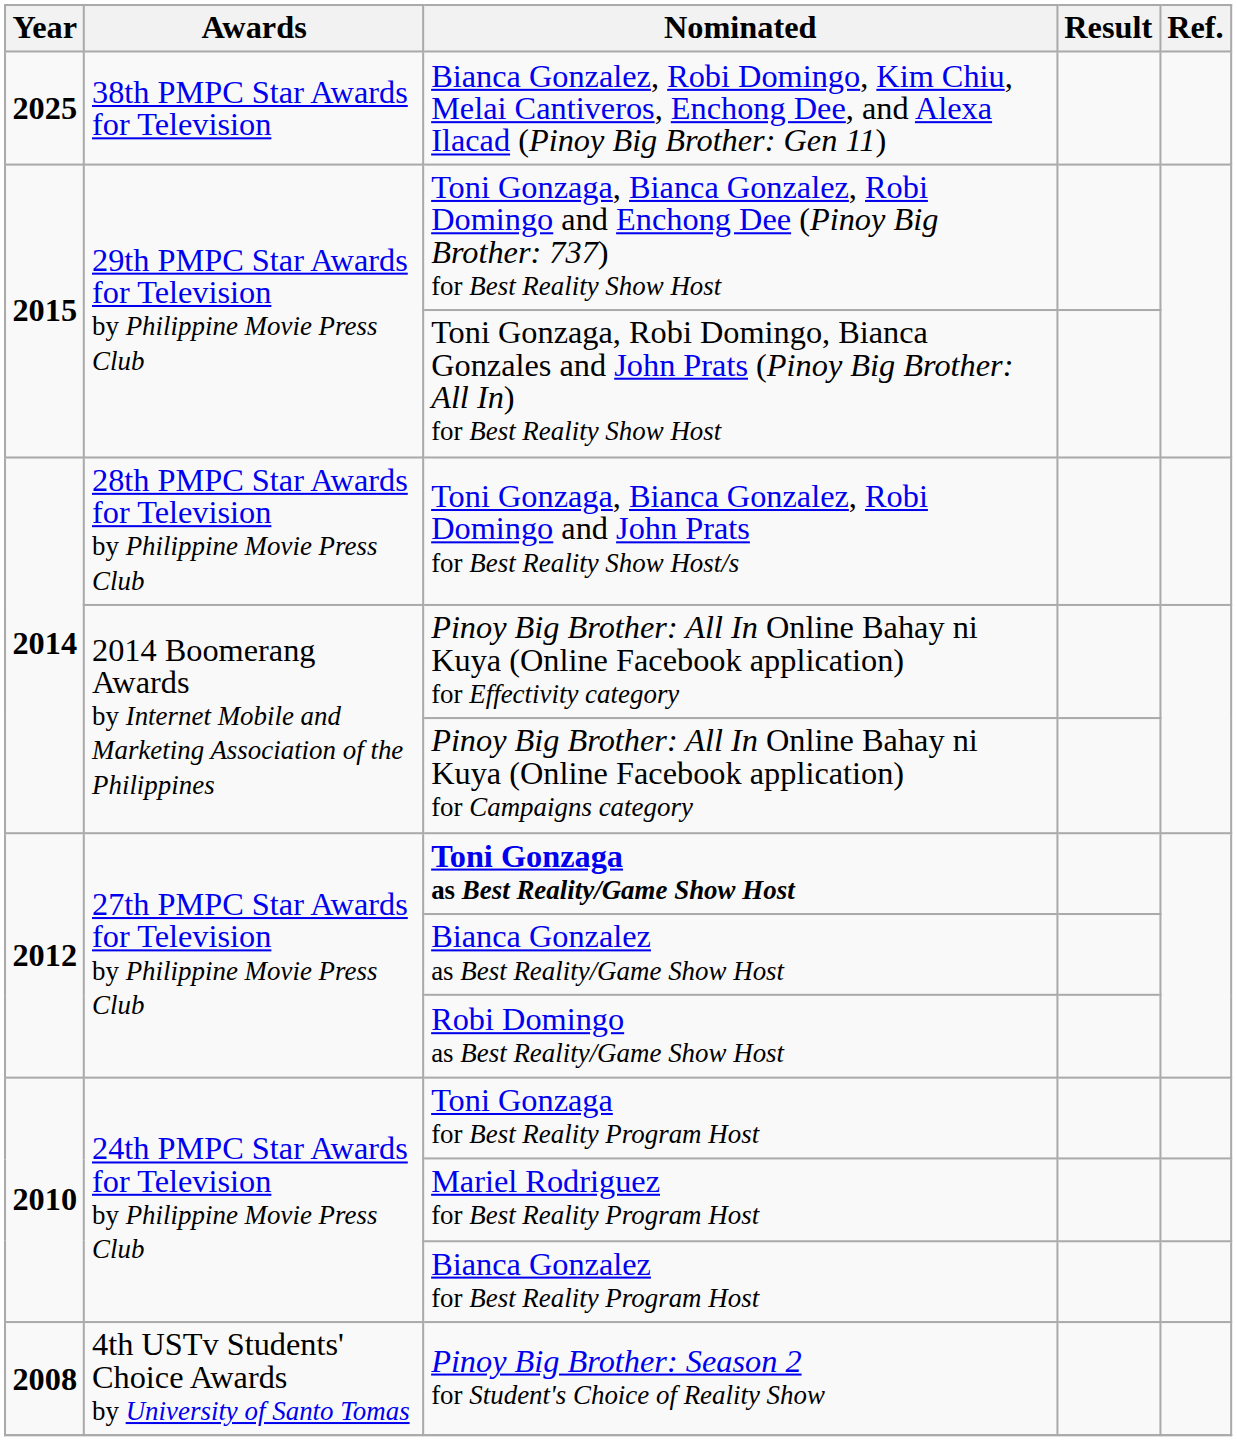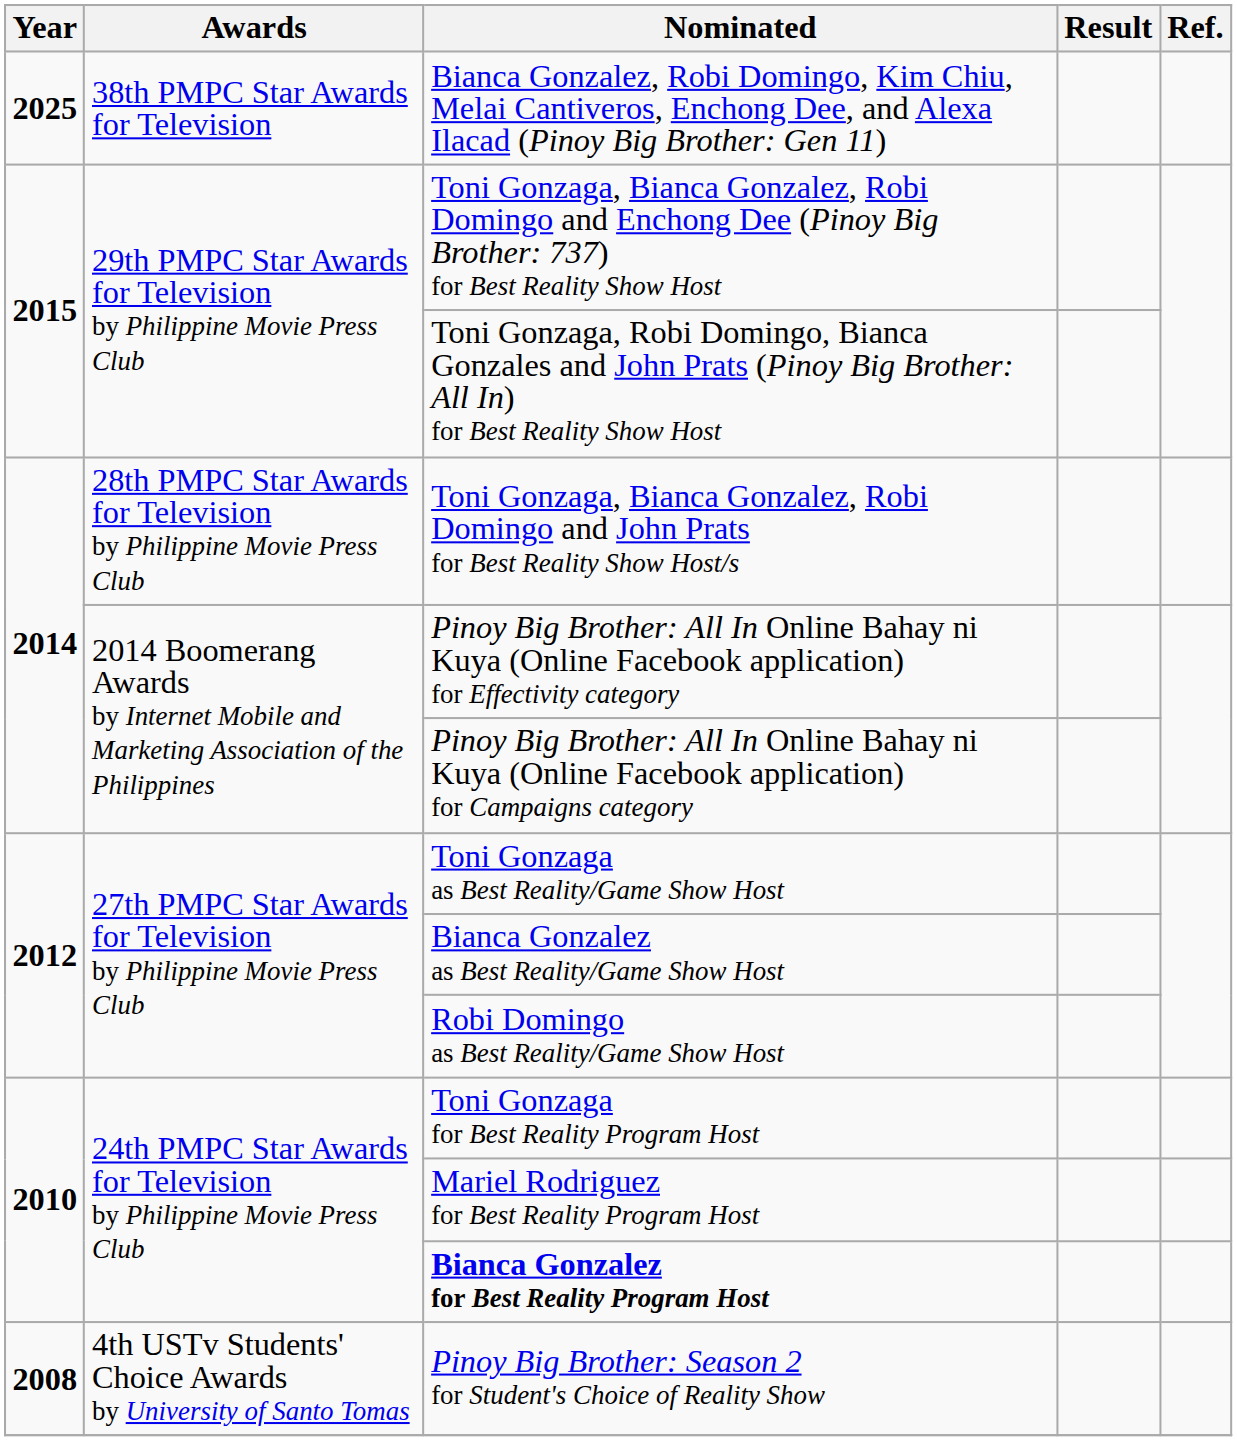(613, 871) bold -> (608, 871) normal
(595, 1279) normal -> (600, 1279) bold
